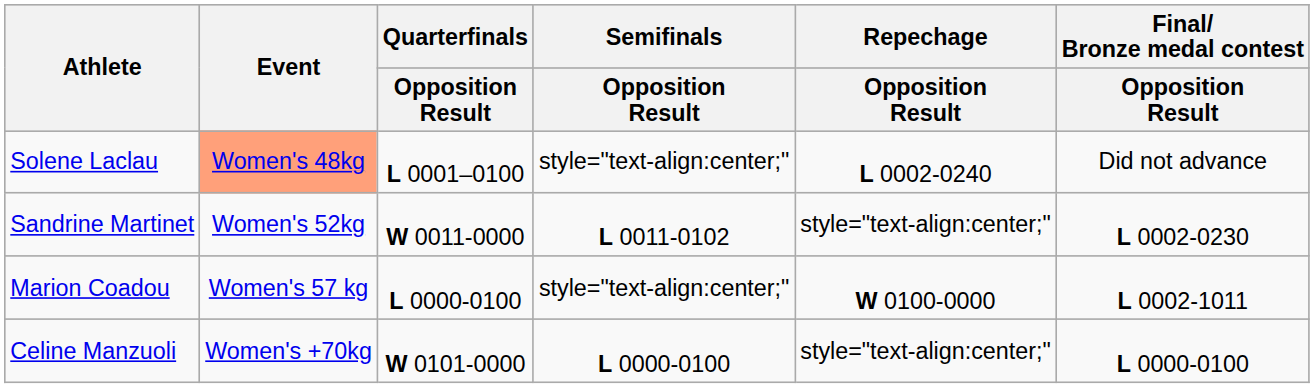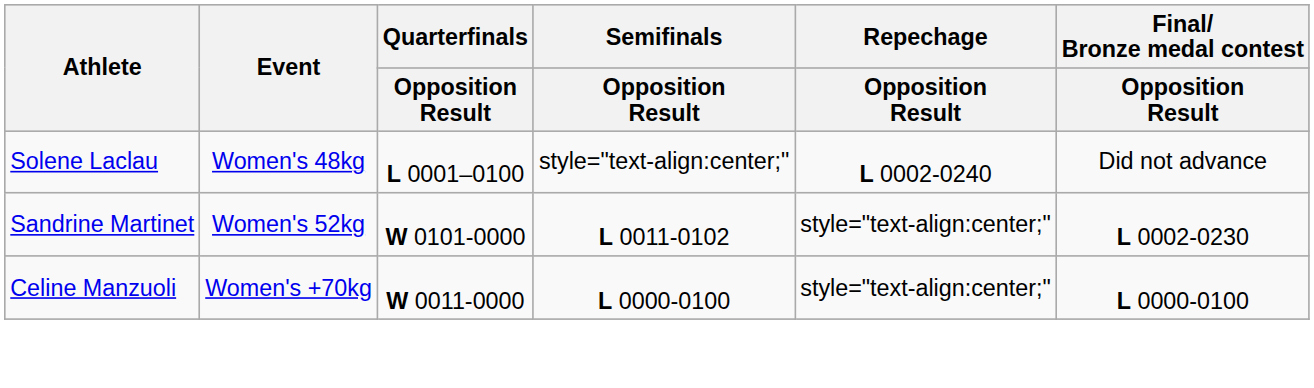(289, 162) lightsalmon background -> (289, 162) no background
(455, 238) W 0011-0000 -> (455, 238) W 0101-0000
- row: (90, 288)
(455, 363) W 0101-0000 -> (455, 301) W 0011-0000
